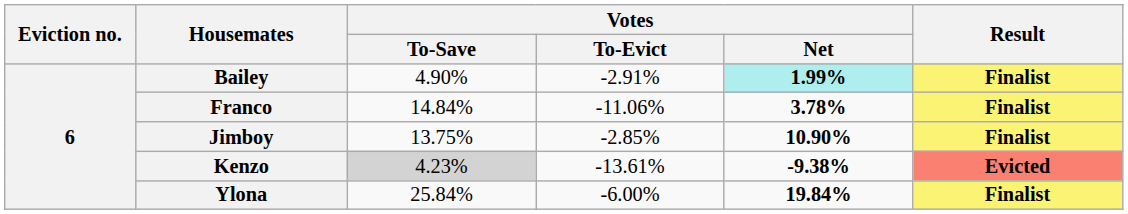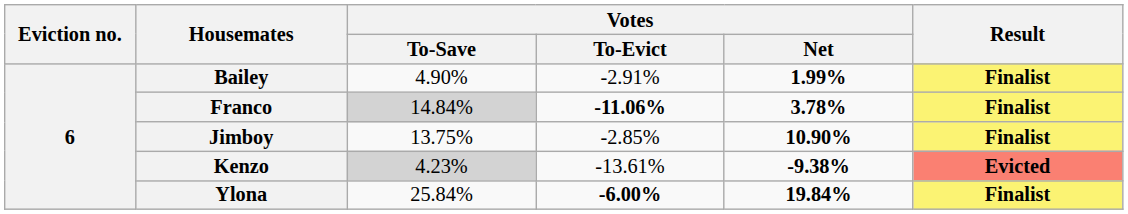(819, 78) paleturquoise background -> (819, 78) no background
(442, 107) no background -> (442, 107) lightgrey background
(630, 107) normal -> (630, 107) bold
(630, 195) normal -> (630, 195) bold
